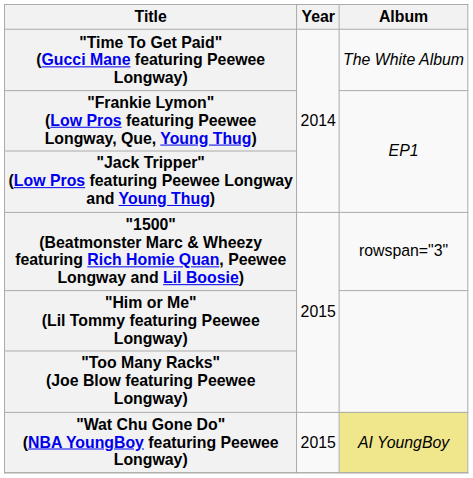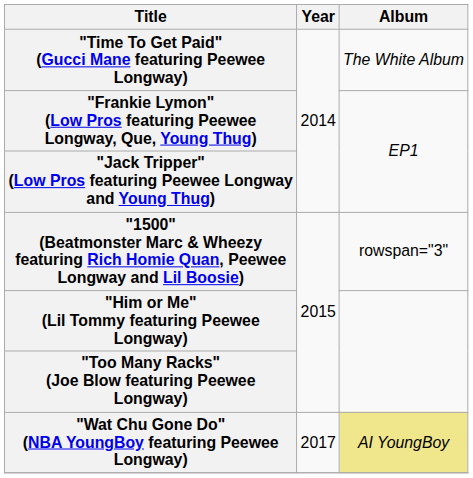(318, 442) 2015 -> (318, 442) 2017
